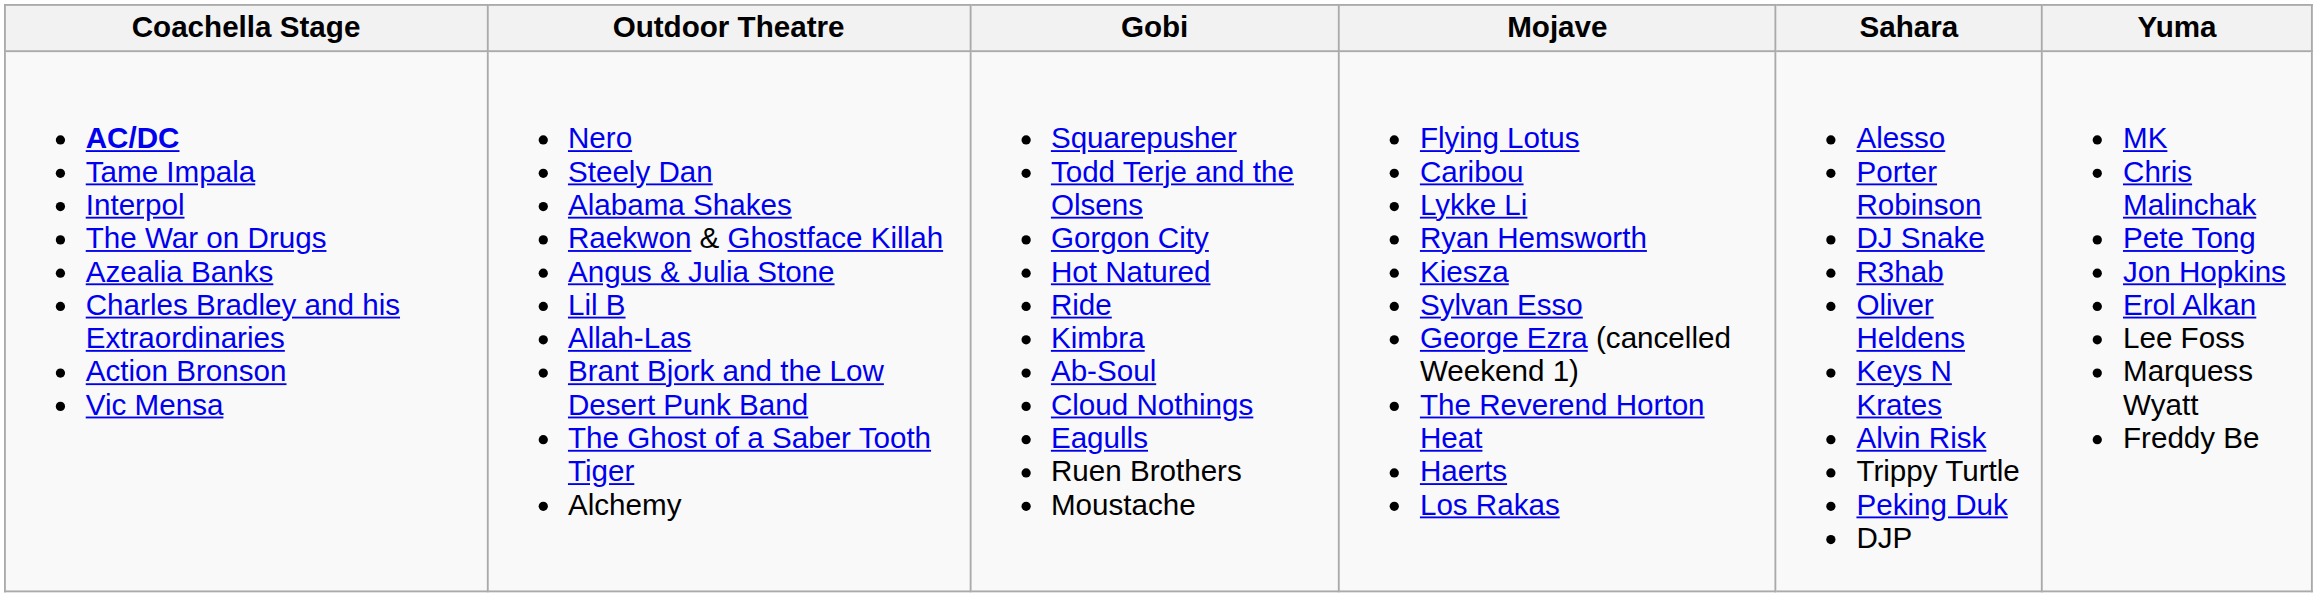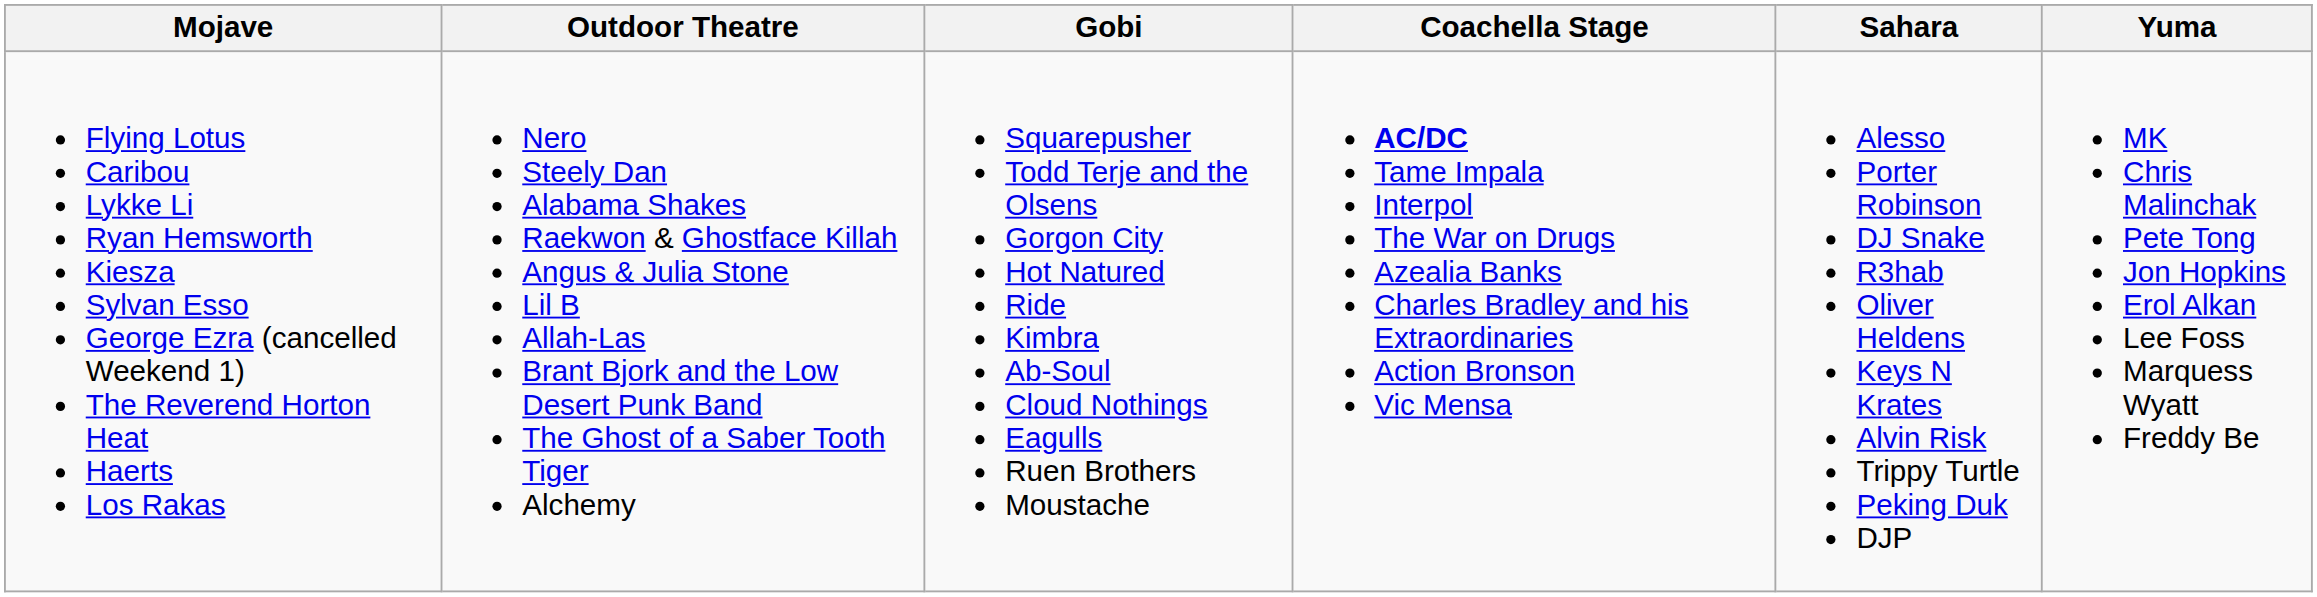columns swapped: (246, 27) <-> (1557, 27)
